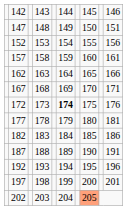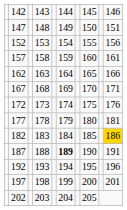(66, 105) bold -> (66, 105) normal
(113, 136) no background -> (113, 136) gold background
(66, 151) normal -> (66, 151) bold
(89, 197) lightsalmon background -> (89, 197) no background
